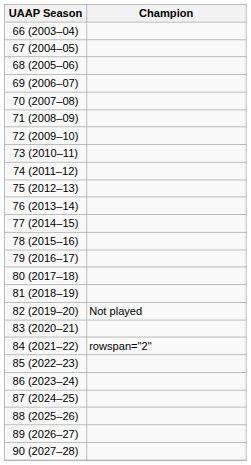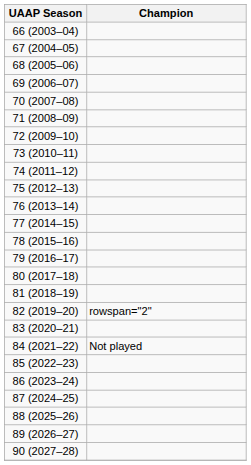(116, 311) Not played -> (120, 311) rowspan="2"
(120, 346) rowspan="2" -> (116, 346) Not played
